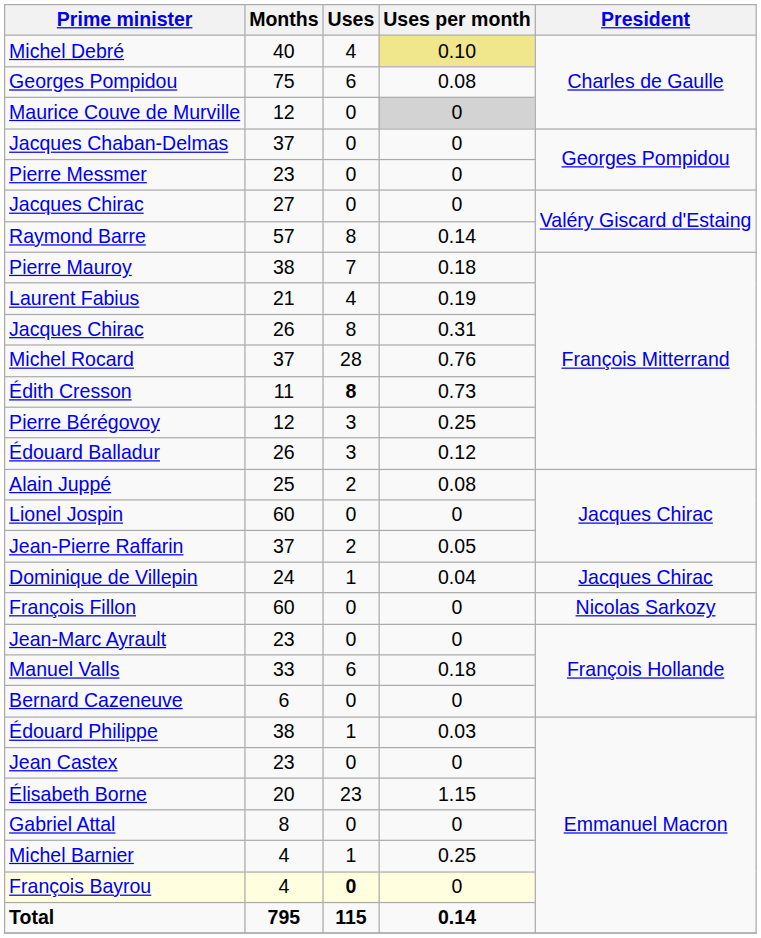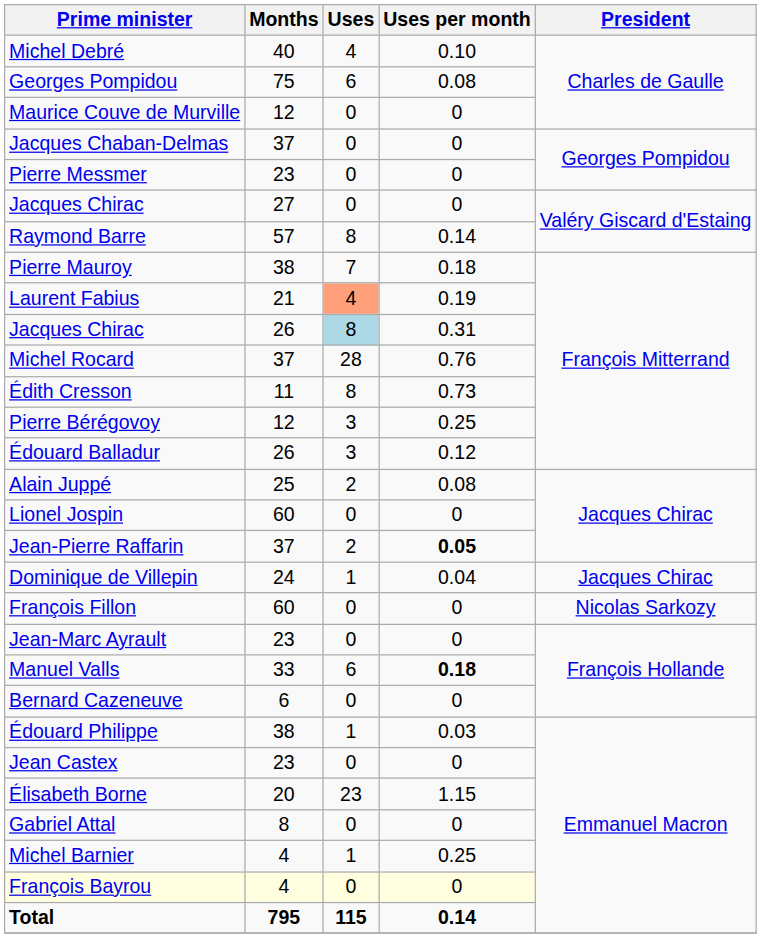(457, 50) khaki background -> (457, 50) no background
(457, 112) lightgrey background -> (457, 112) no background
(351, 298) no background -> (351, 298) lightsalmon background
(351, 329) no background -> (351, 329) lightblue background
(351, 391) bold -> (351, 391) normal
(457, 546) normal -> (457, 546) bold
(457, 670) normal -> (457, 670) bold
(351, 886) bold -> (351, 886) normal
